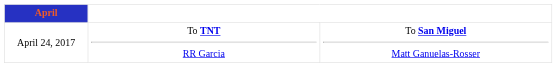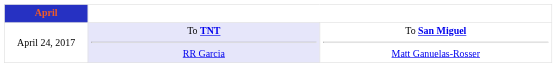(204, 42) no background -> (204, 42) lavender background
